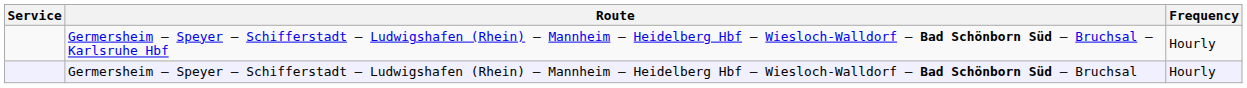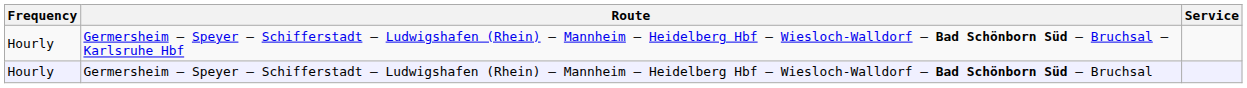columns swapped: (35, 15) <-> (1204, 15)
